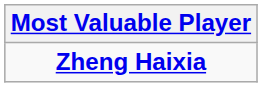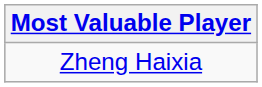(131, 61) bold -> (131, 61) normal
